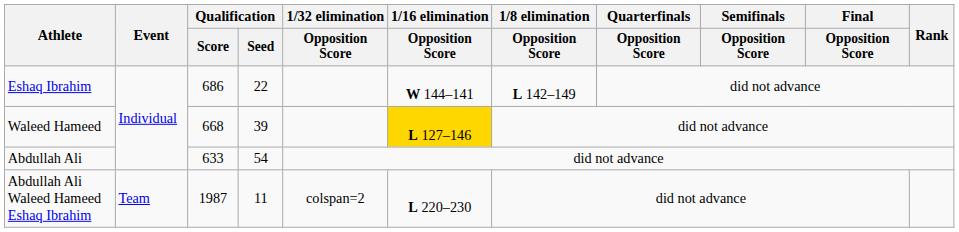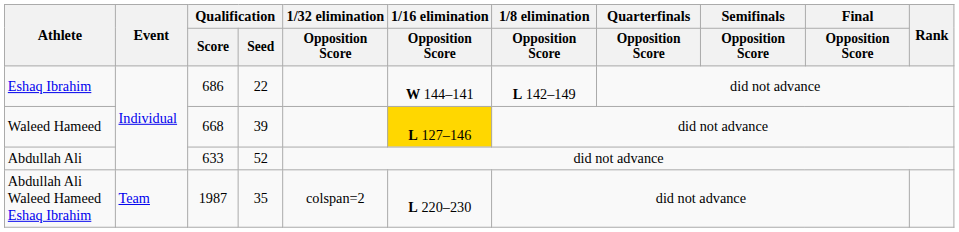(261, 158) 54 -> (261, 158) 52
(261, 199) 11 -> (261, 199) 35
